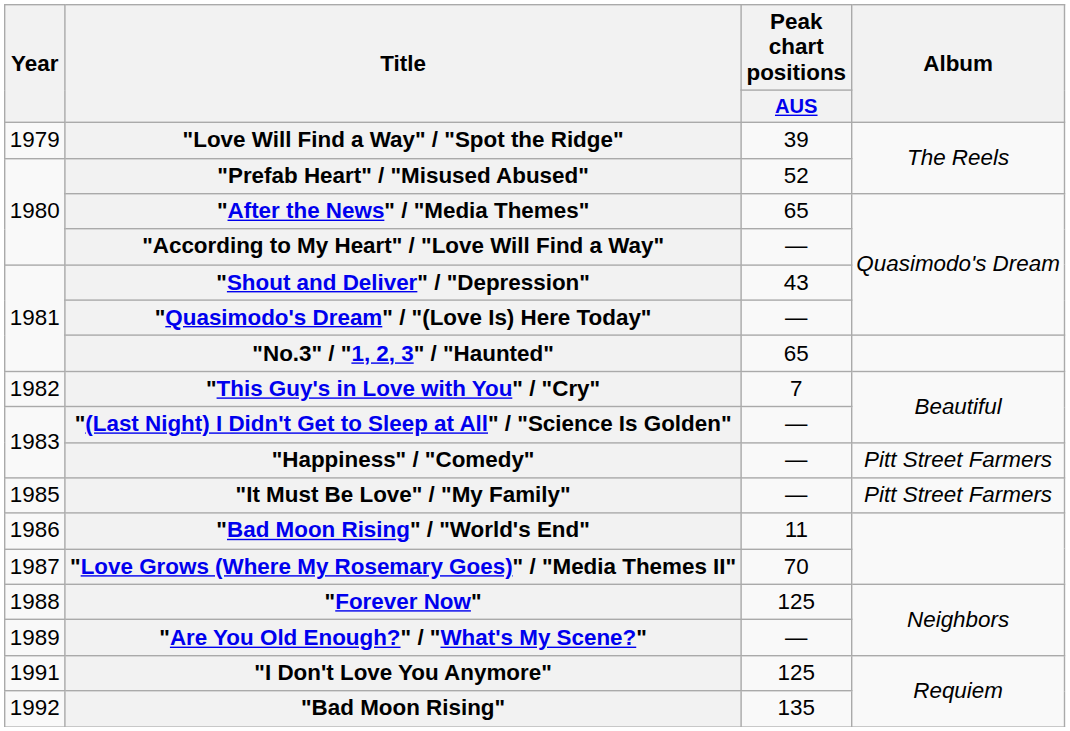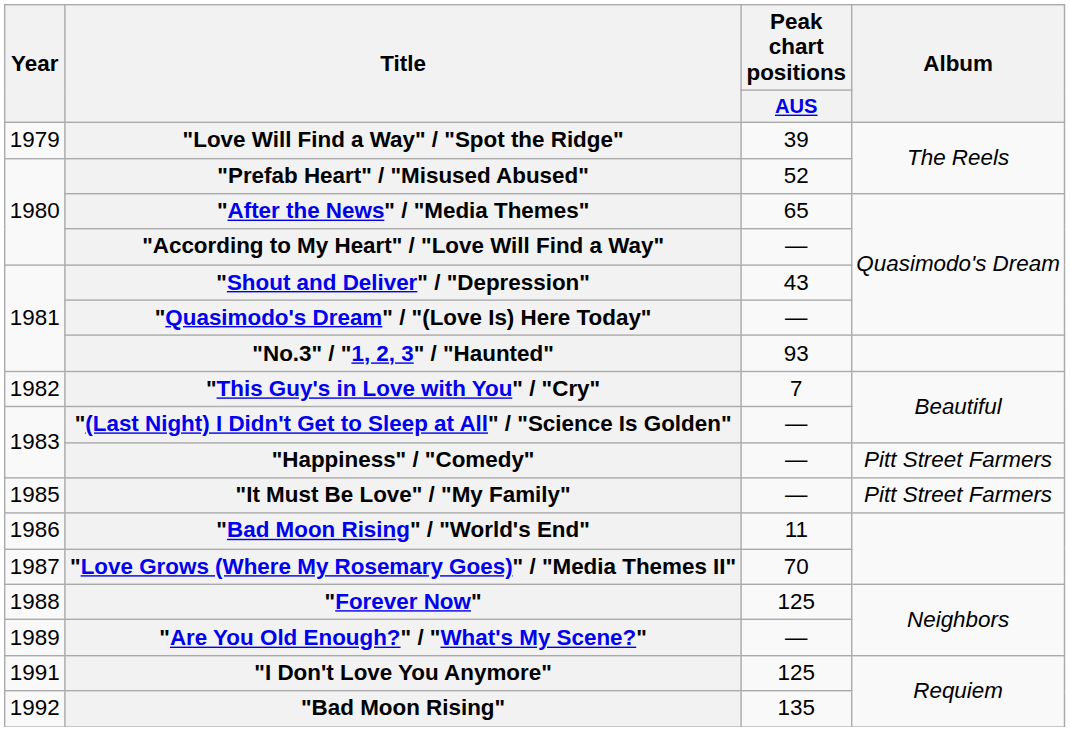(796, 353) 65 -> (796, 353) 93
